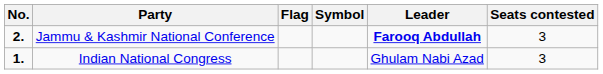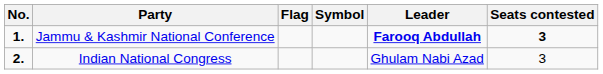(19, 36) 2. -> (19, 36) 1.
(542, 36) normal -> (542, 36) bold
(19, 58) 1. -> (19, 58) 2.
